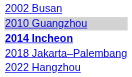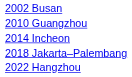(46, 23) lightgrey background -> (46, 23) no background
(39, 38) bold -> (37, 38) normal
